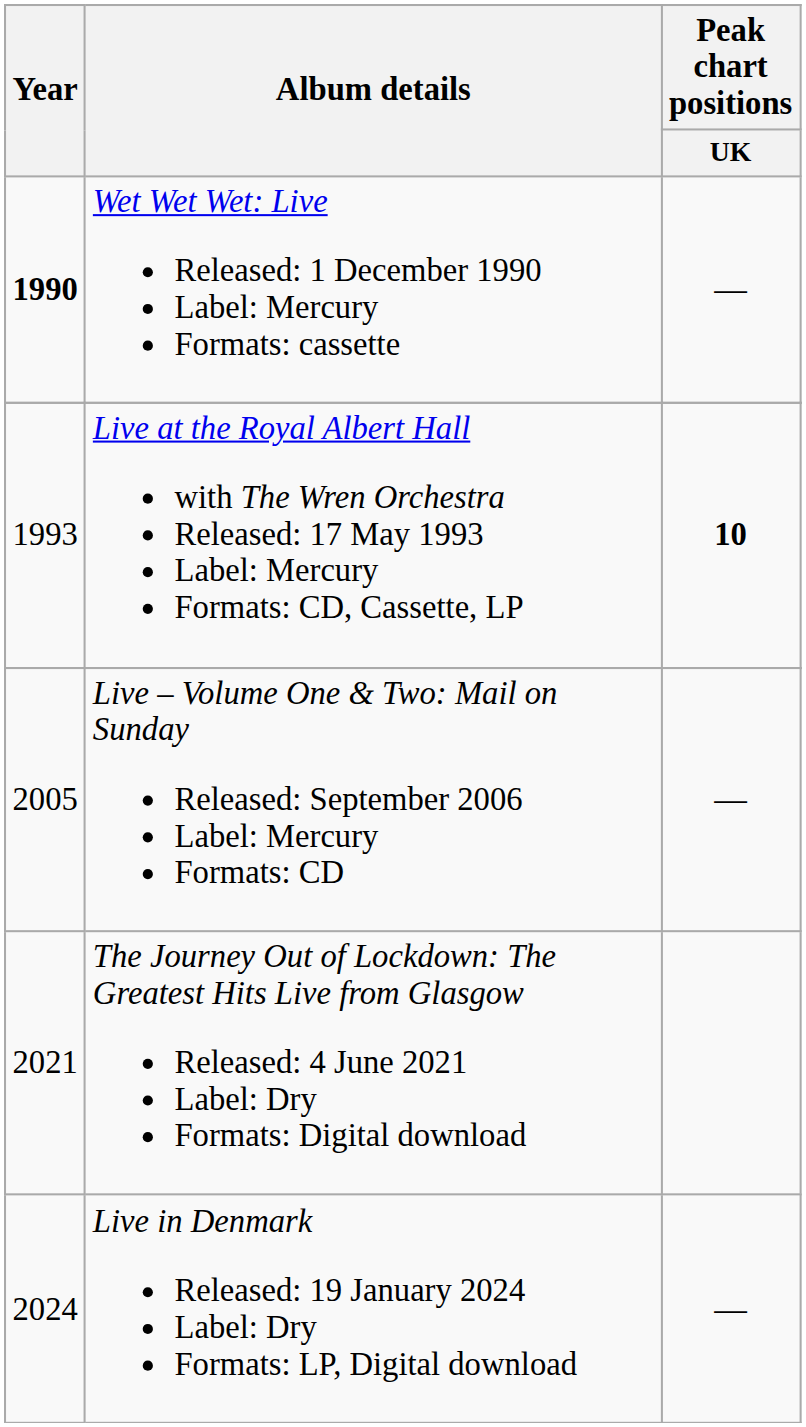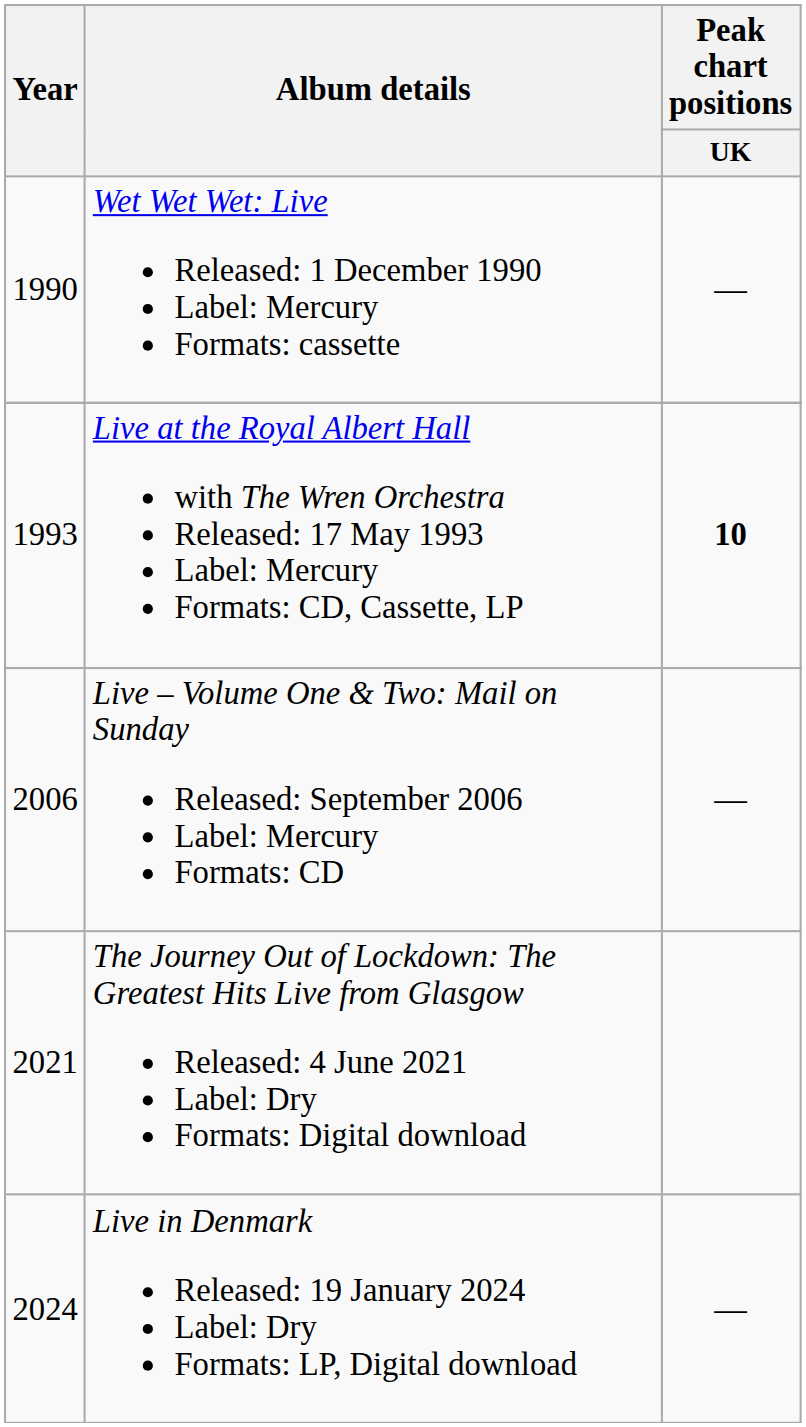(45, 289) bold -> (45, 289) normal
(45, 798) 2005 -> (45, 798) 2006
